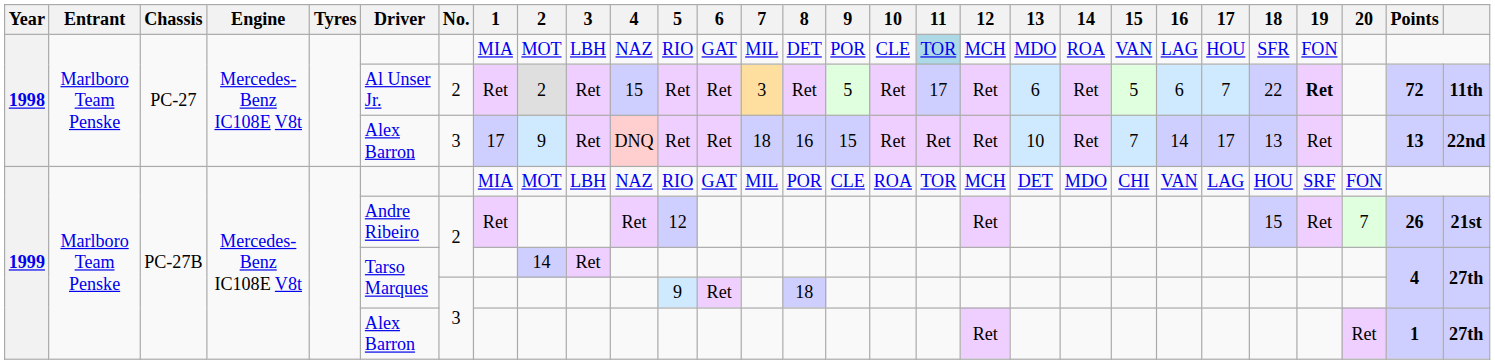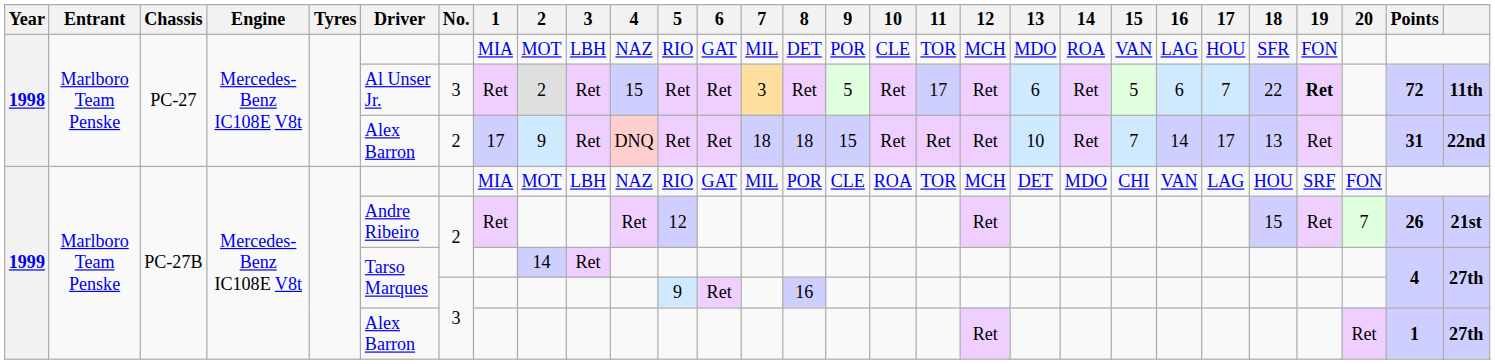(938, 49) lightblue background -> (938, 49) no background
(456, 89) 2 -> (456, 89) 3
(456, 141) 3 -> (456, 141) 2
(804, 141) 16 -> (804, 141) 18
(1415, 141) 13 -> (1415, 141) 31
(804, 292) 18 -> (804, 292) 16
